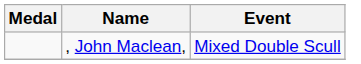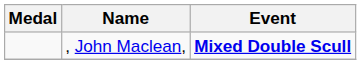(267, 46) normal -> (273, 46) bold
